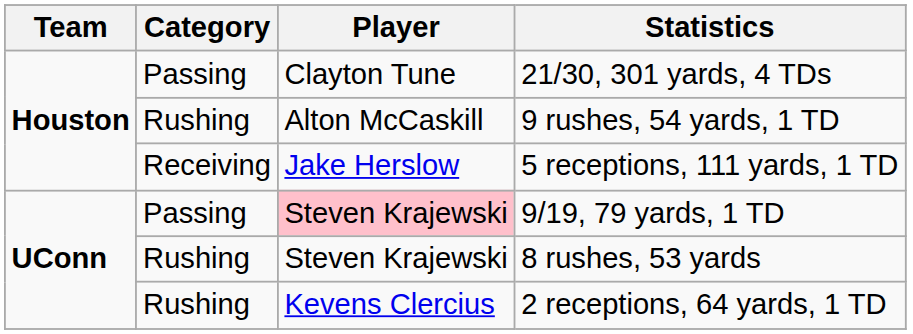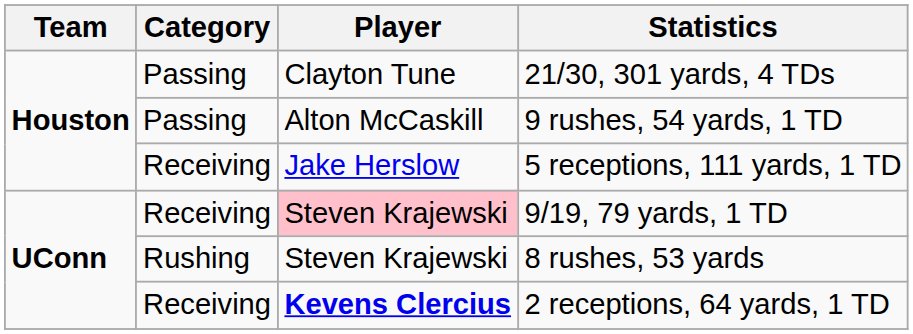(197, 120) Rushing -> (195, 120) Passing
(195, 212) Passing -> (207, 212) Receiving
(197, 304) Rushing -> (207, 304) Receiving
(390, 304) normal -> (398, 304) bold
